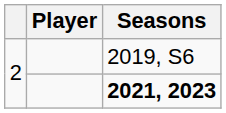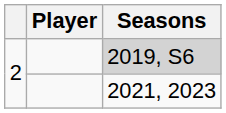(151, 56) no background -> (151, 56) lightgrey background
(162, 90) bold -> (162, 90) normal
